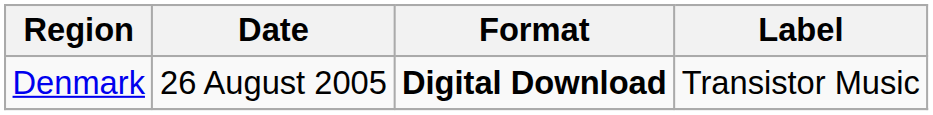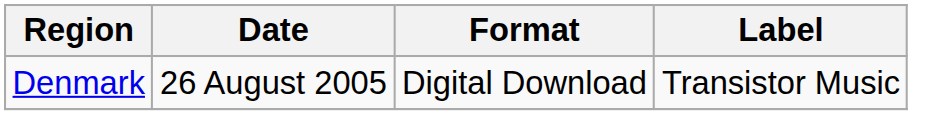(534, 82) bold -> (524, 82) normal
